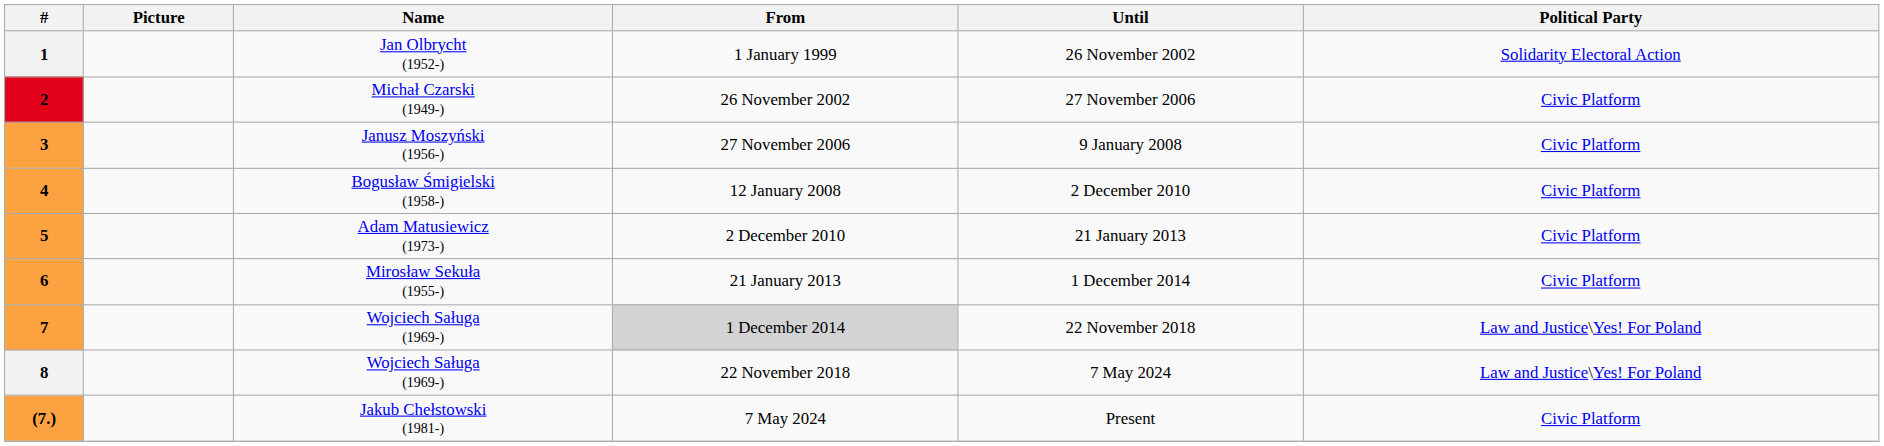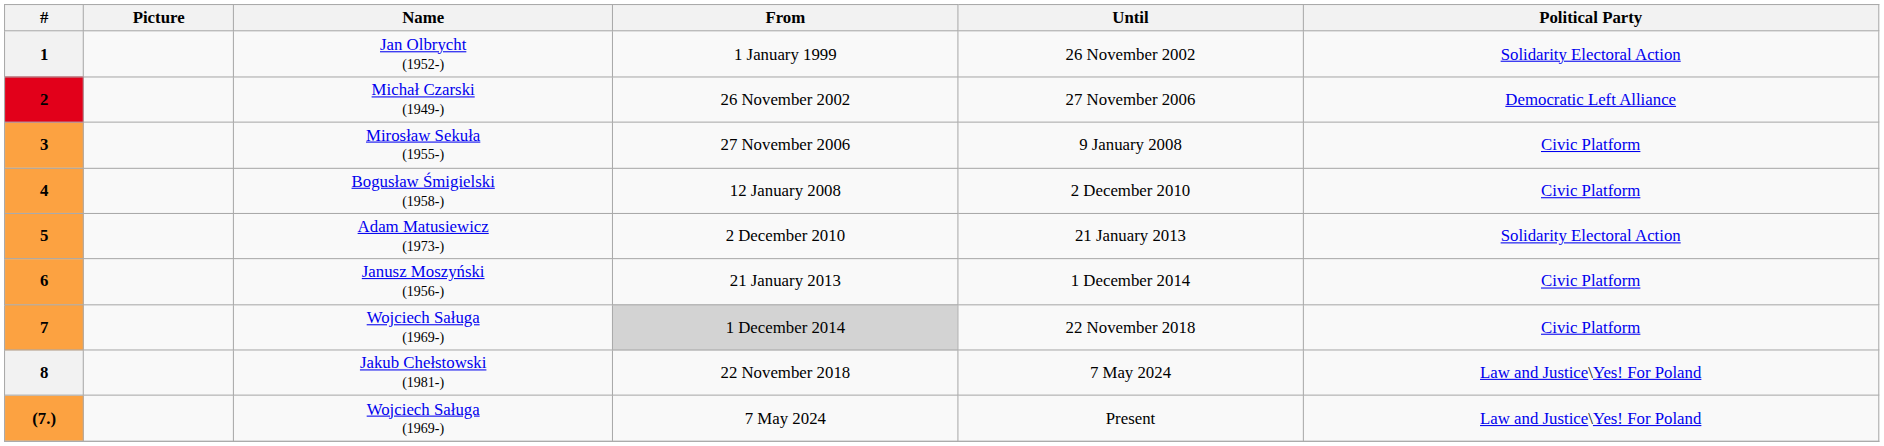(1591, 99) Civic Platform -> (1591, 99) Democratic Left Alliance
(423, 145) Janusz Moszyński (1956-) -> (423, 145) Mirosław Sekuła (1955-)
(1591, 236) Civic Platform -> (1591, 236) Solidarity Electoral Action
(423, 281) Mirosław Sekuła (1955-) -> (423, 281) Janusz Moszyński (1956-)
(1591, 327) Law and Justice\Yes! For Poland -> (1591, 327) Civic Platform
(423, 372) Wojciech Saługa (1969-) -> (423, 372) Jakub Chełstowski (1981-)
(423, 418) Jakub Chełstowski (1981-) -> (423, 418) Wojciech Saługa (1969-)
(1591, 418) Civic Platform -> (1591, 418) Law and Justice\Yes! For Poland
